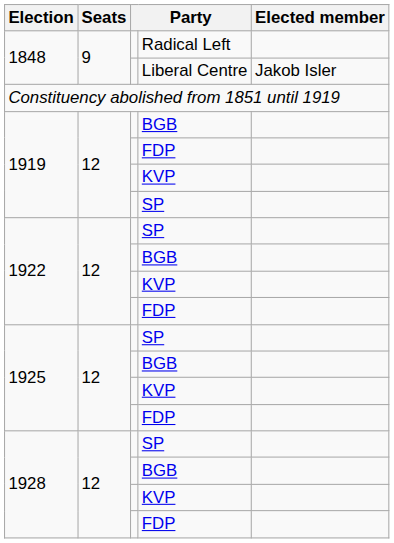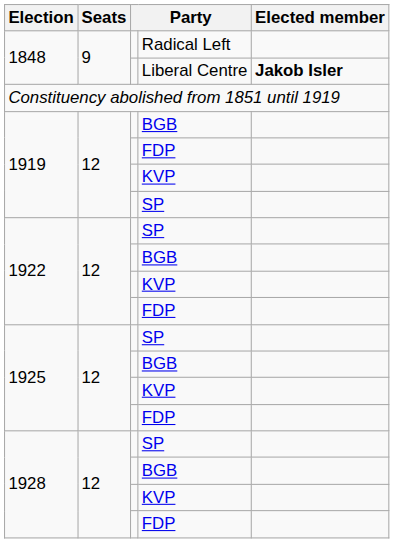(296, 71) normal -> (299, 71) bold
